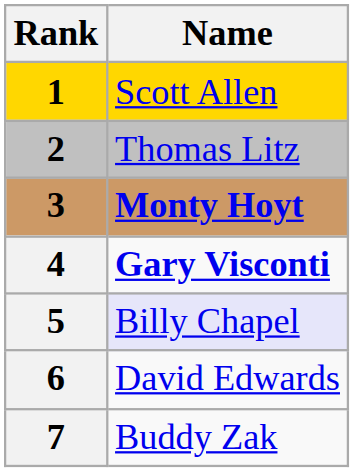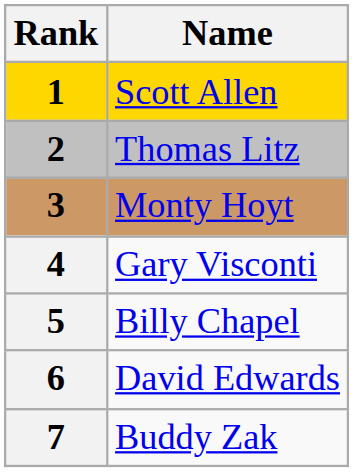(209, 206) bold -> (204, 206) normal
(223, 263) bold -> (216, 263) normal
(207, 321) lavender background -> (207, 321) no background
